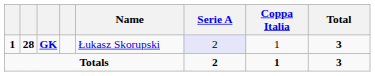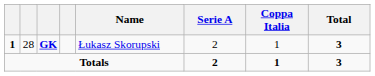(29, 44) bold -> (29, 44) normal
(215, 44) lavender background -> (215, 44) no background
